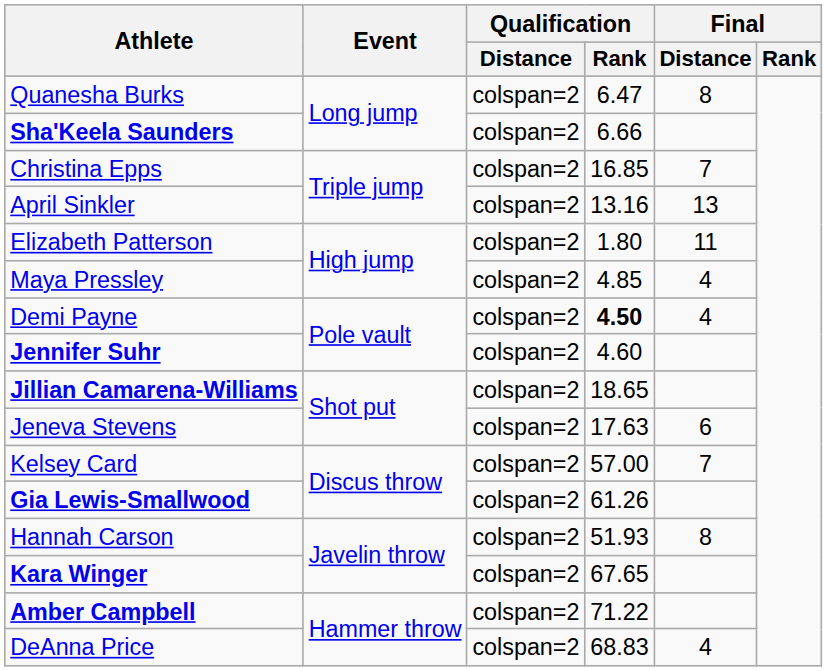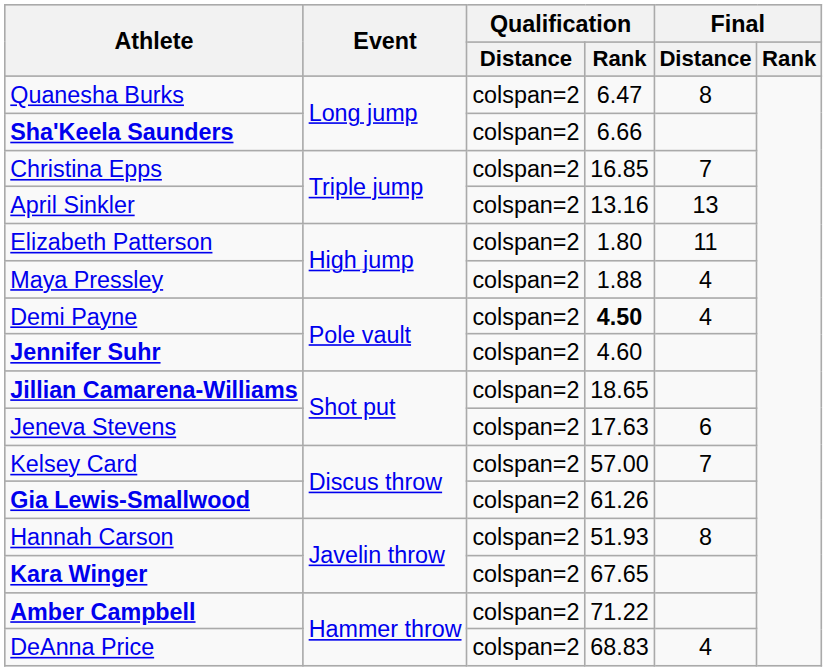(620, 280) 4.85 -> (620, 280) 1.88
